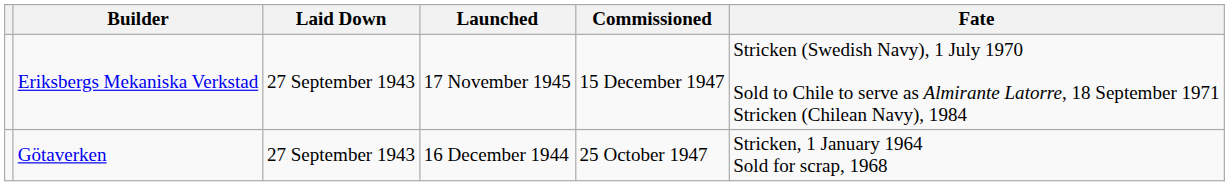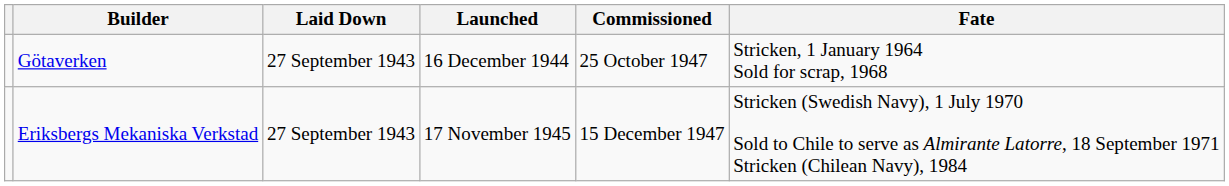rows swapped: (62, 154) <-> (138, 81)
